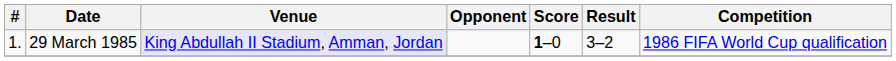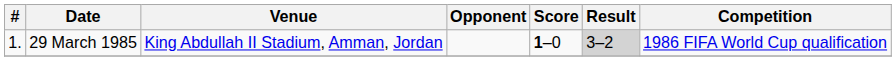(294, 42) lavender background -> (294, 42) no background
(600, 42) no background -> (600, 42) lightgrey background
